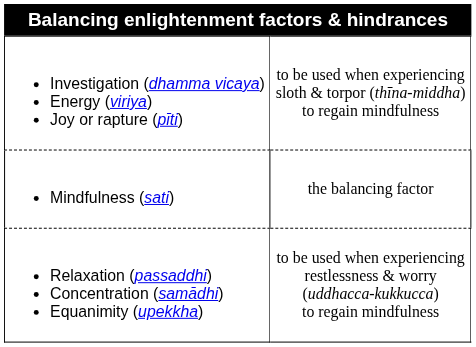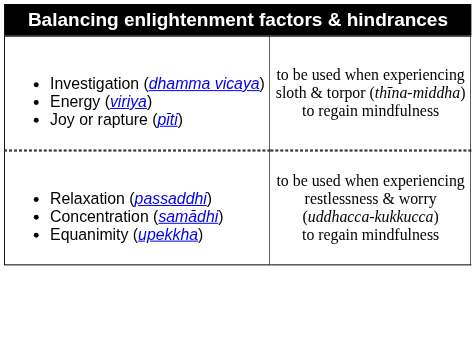- row: (138, 198)
